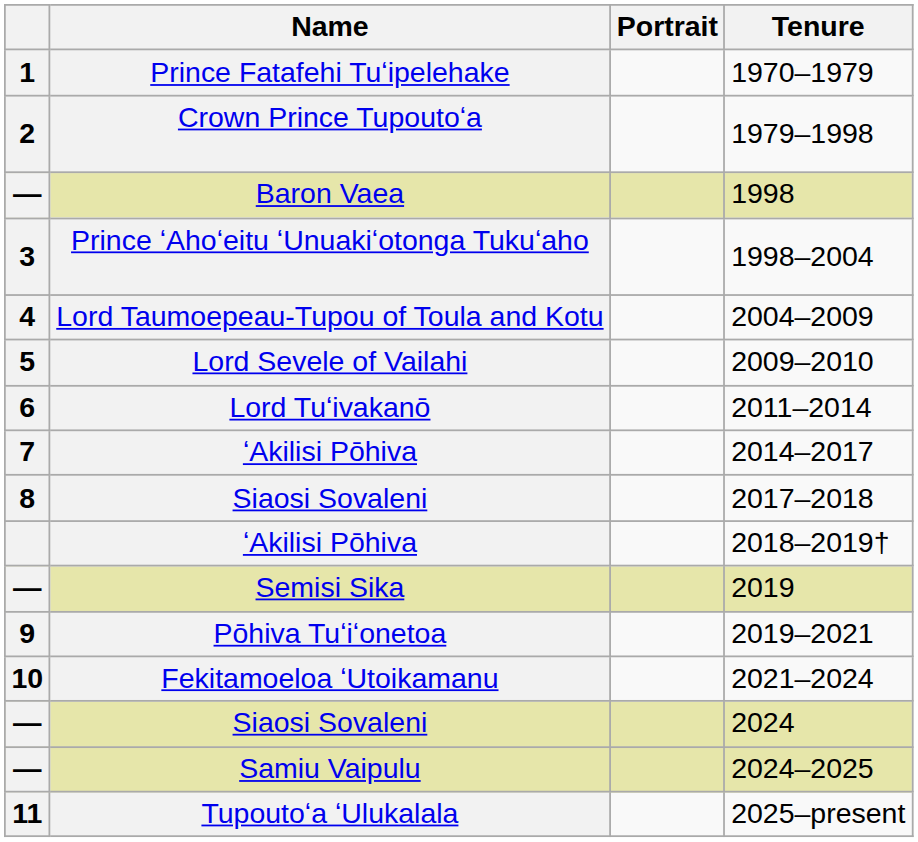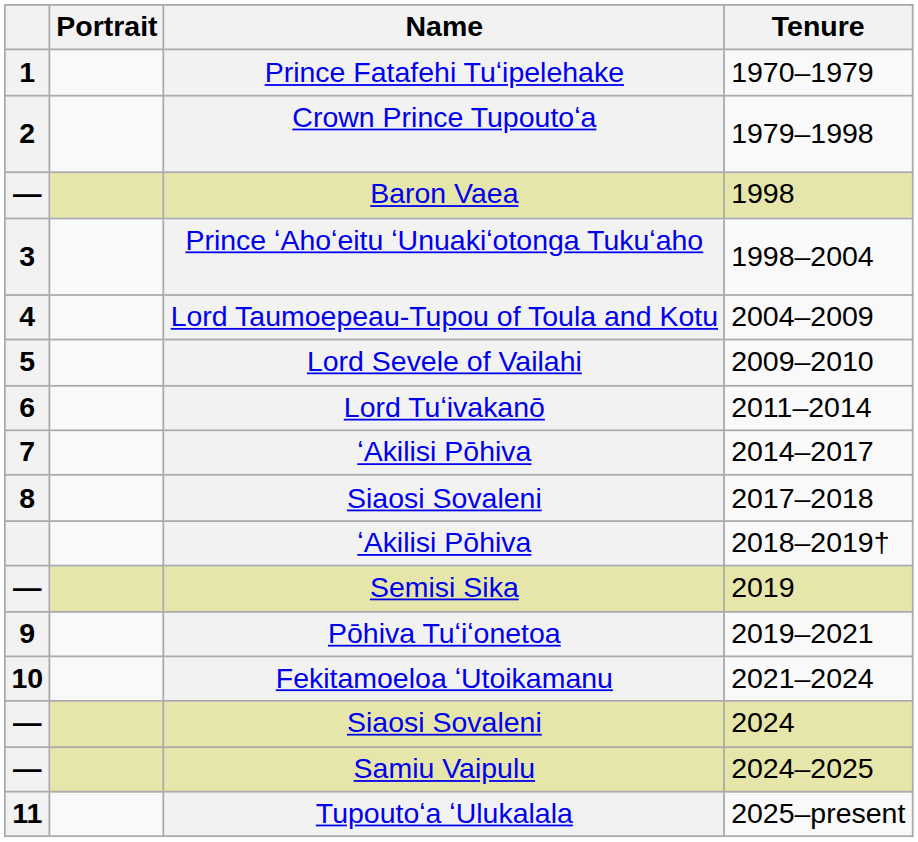columns swapped: (330, 27) <-> (667, 27)
